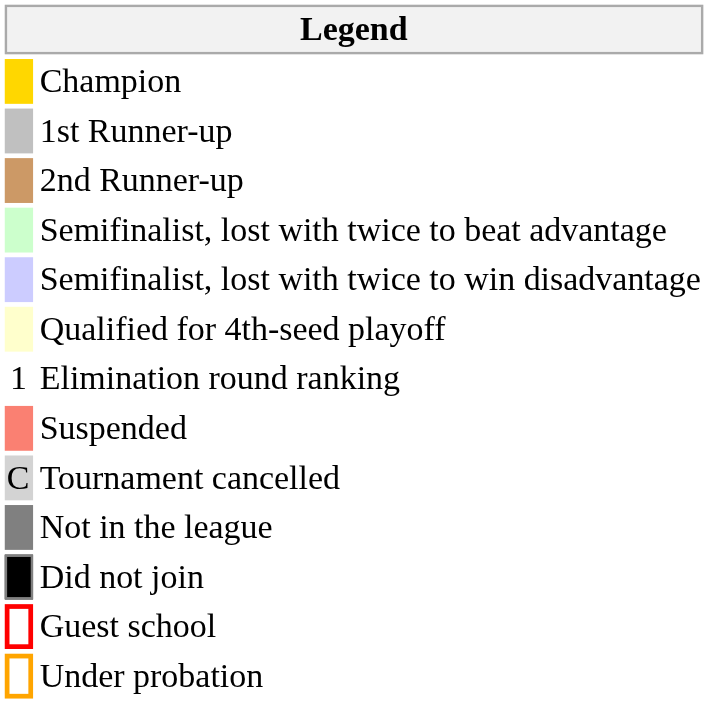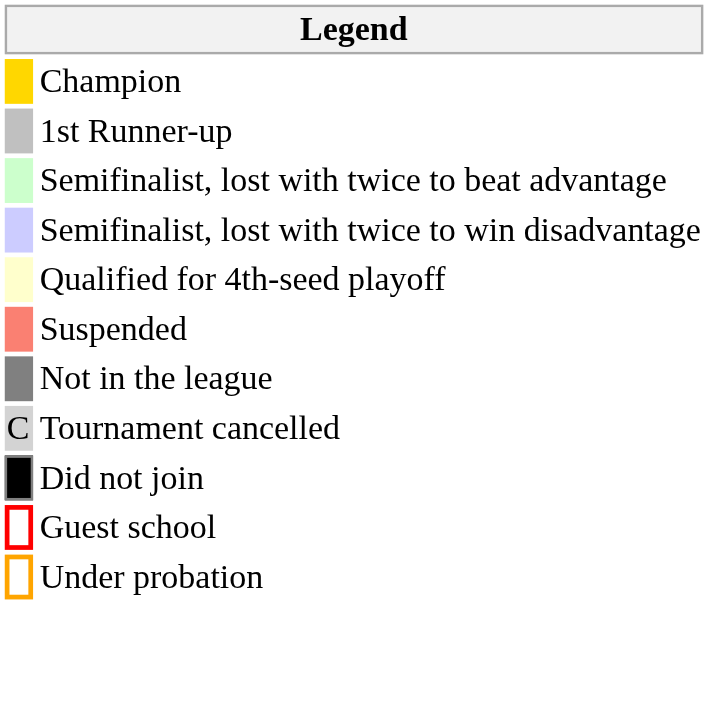- row: (142, 179)
- row: (220, 378)
rows swapped: (190, 477) <-> (156, 526)
